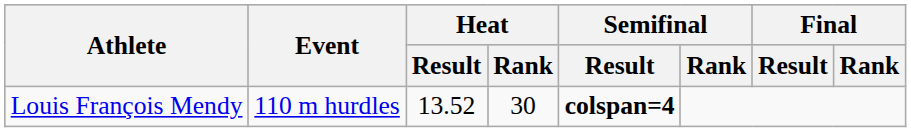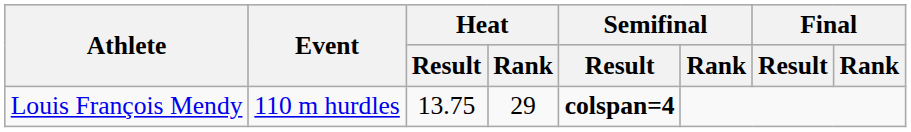(446, 106) 13.52 -> (446, 106) 13.75
(523, 106) 30 -> (523, 106) 29
